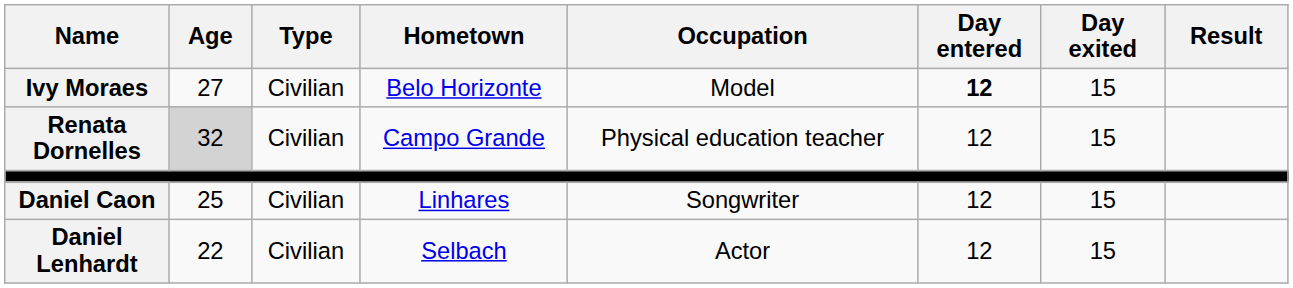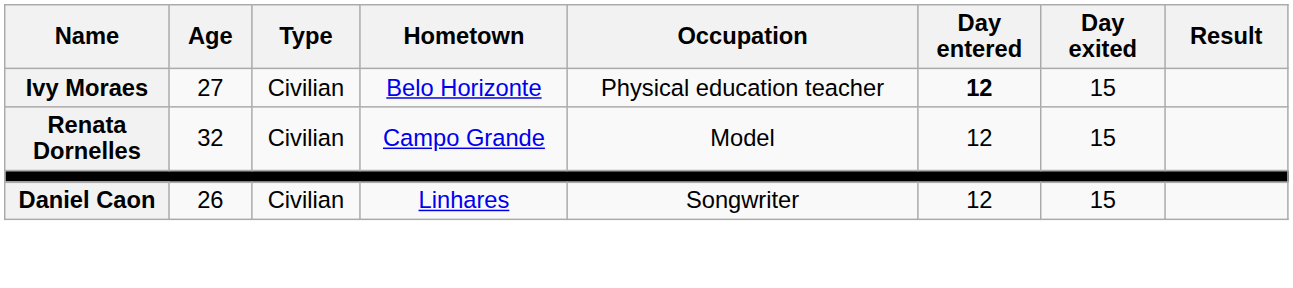(743, 87) Model -> (743, 87) Physical education teacher
(210, 138) lightgrey background -> (210, 138) no background
(743, 138) Physical education teacher -> (743, 138) Model
(210, 200) 25 -> (210, 200) 26
- row: (87, 251)
